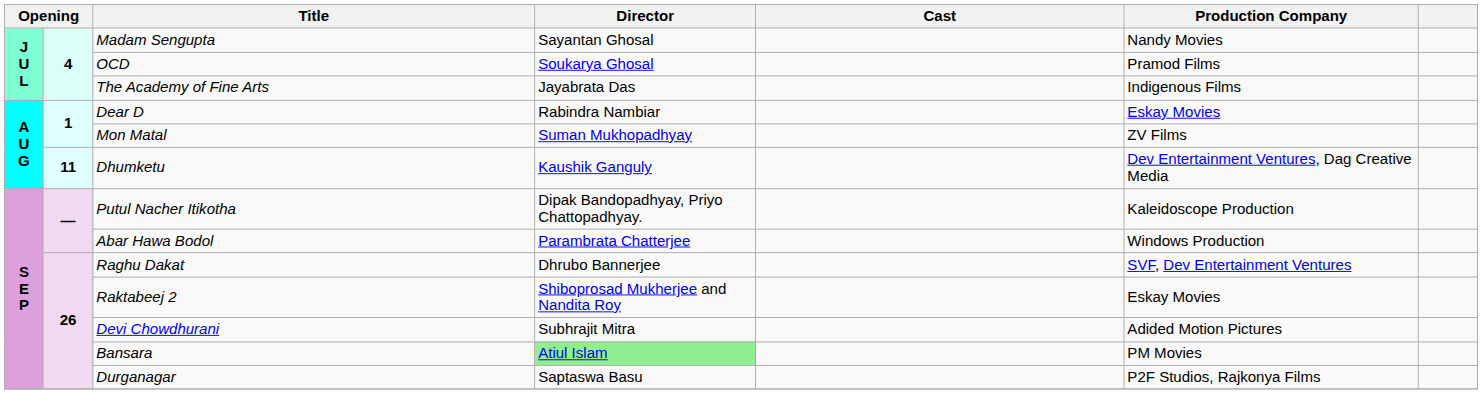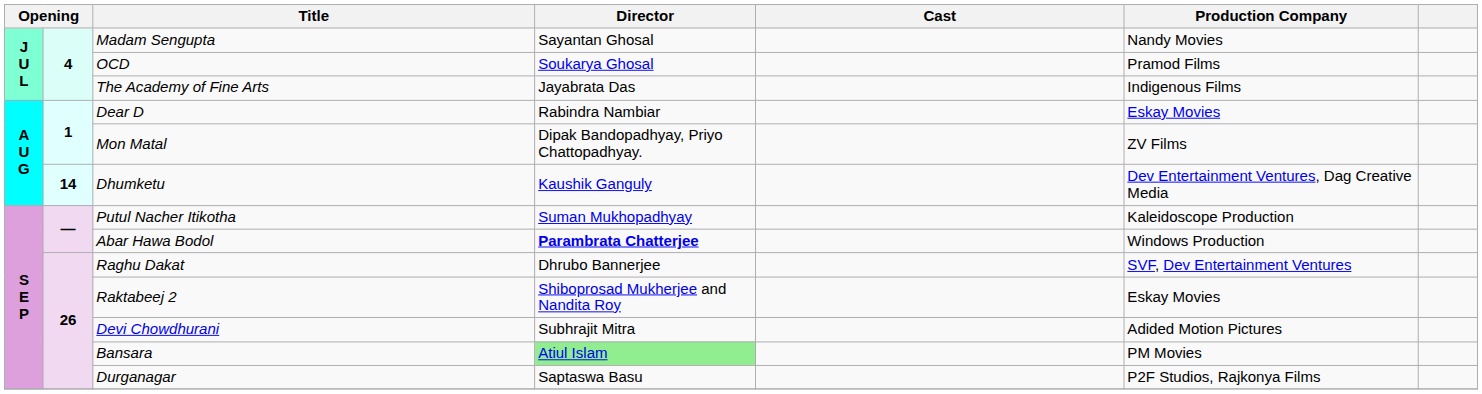(615, 135) Suman Mukhopadhyay -> (630, 144) Dipak Bandopadhyay, Priyo Chattopadhyay.
(68, 168) 11 -> (68, 184) 14
(630, 208) Dipak Bandopadhyay, Priyo Chattopadhyay. -> (615, 217) Suman Mukhopadhyay
(614, 241) normal -> (618, 241) bold
